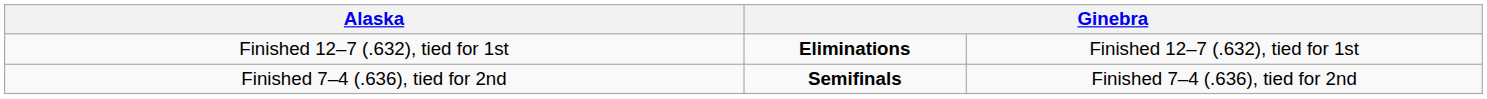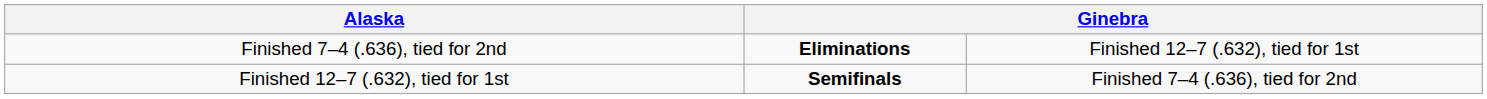(374, 49) Finished 12–7 (.632), tied for 1st -> (374, 49) Finished 7–4 (.636), tied for 2nd
(374, 78) Finished 7–4 (.636), tied for 2nd -> (374, 78) Finished 12–7 (.632), tied for 1st
